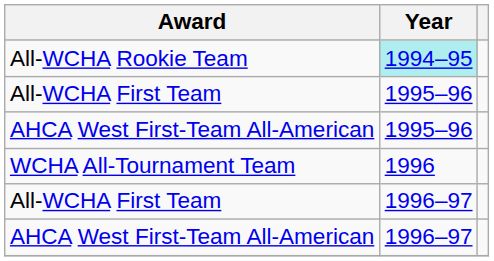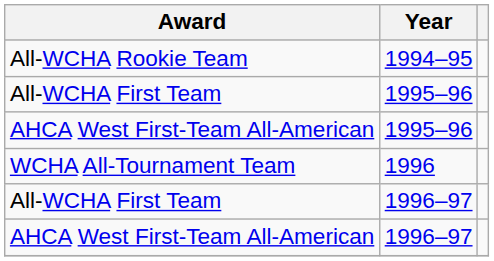(429, 58) paleturquoise background -> (429, 58) no background
